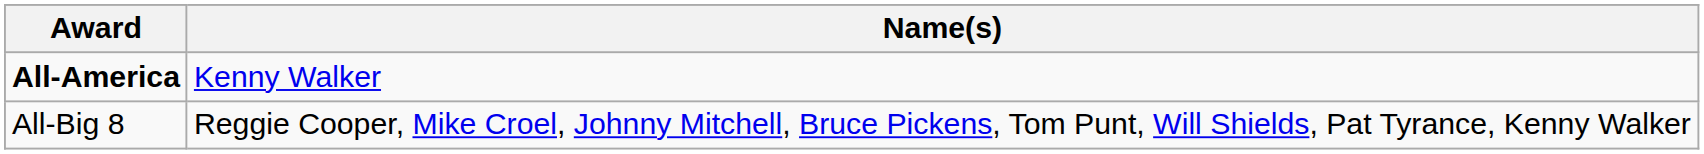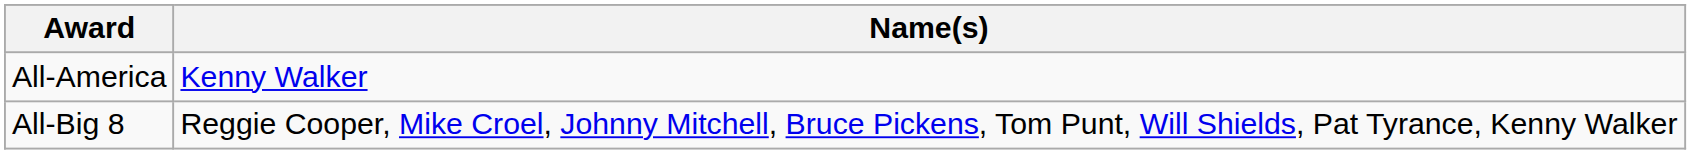(96, 76) bold -> (89, 76) normal
